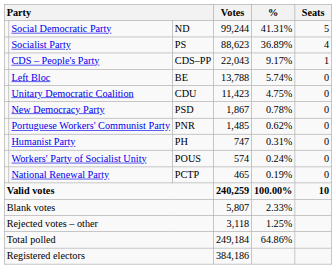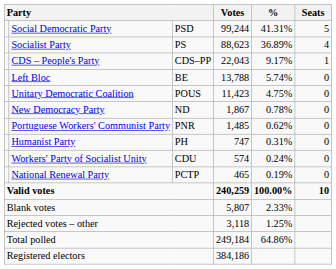(182, 28) ND -> (184, 28) PSD
(186, 93) CDU -> (188, 93) POUS
(184, 110) PSD -> (182, 110) ND
(188, 158) POUS -> (186, 158) CDU
